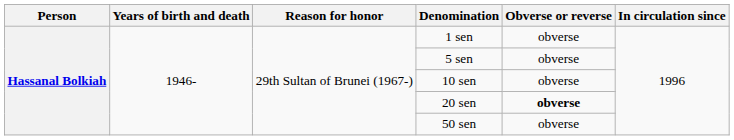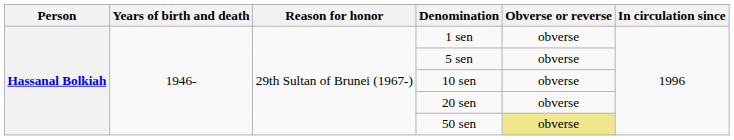(559, 102) bold -> (559, 102) normal
(559, 124) no background -> (559, 124) khaki background
